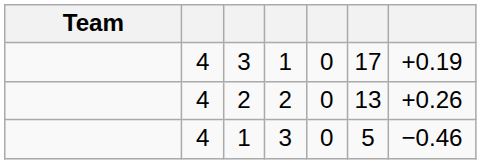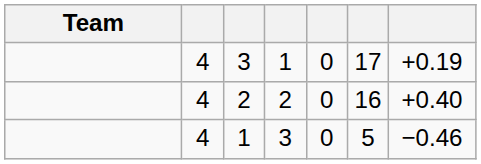(368, 100) 13 -> (368, 100) 16
(432, 100) +0.26 -> (432, 100) +0.40
